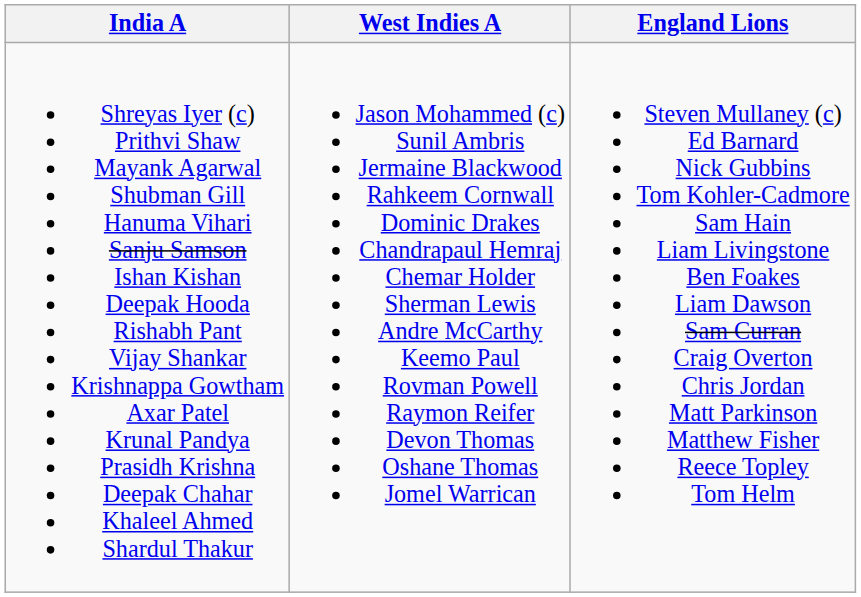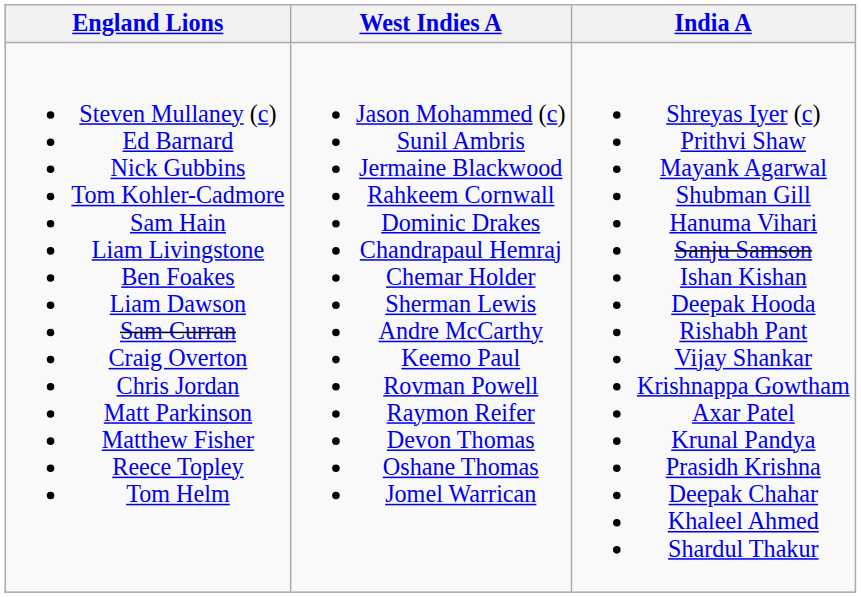columns swapped: (148, 23) <-> (713, 23)
